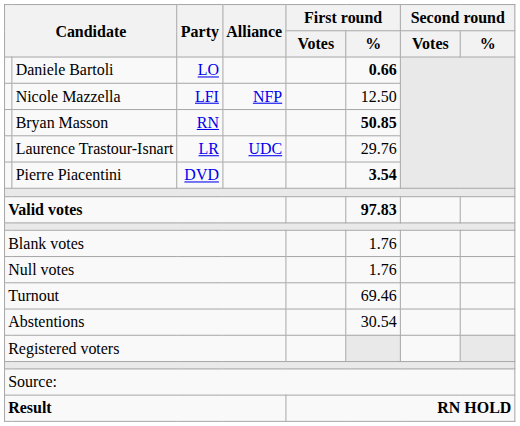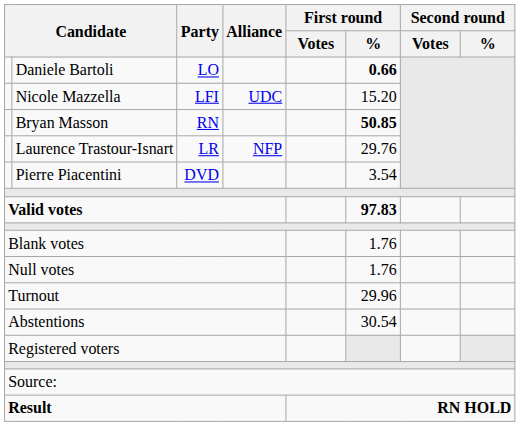(268, 96) NFP -> (265, 96) UDC
(379, 96) 12.50 -> (379, 96) 15.20
(265, 149) UDC -> (268, 149) NFP
(383, 175) bold -> (383, 175) normal
(379, 295) 69.46 -> (379, 295) 29.96
